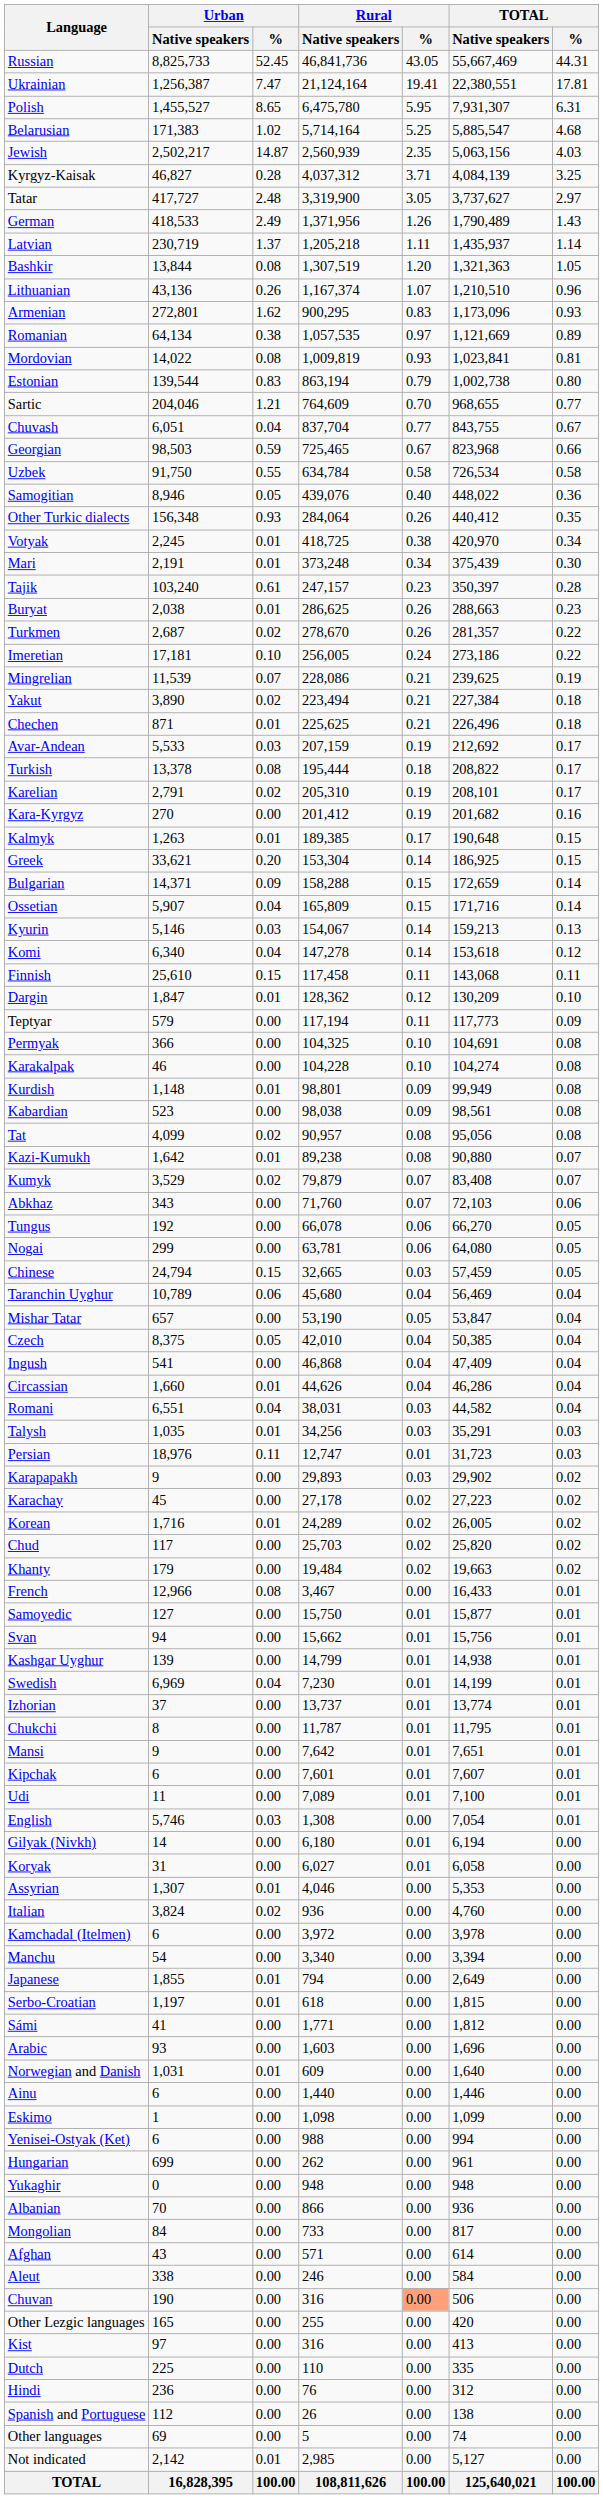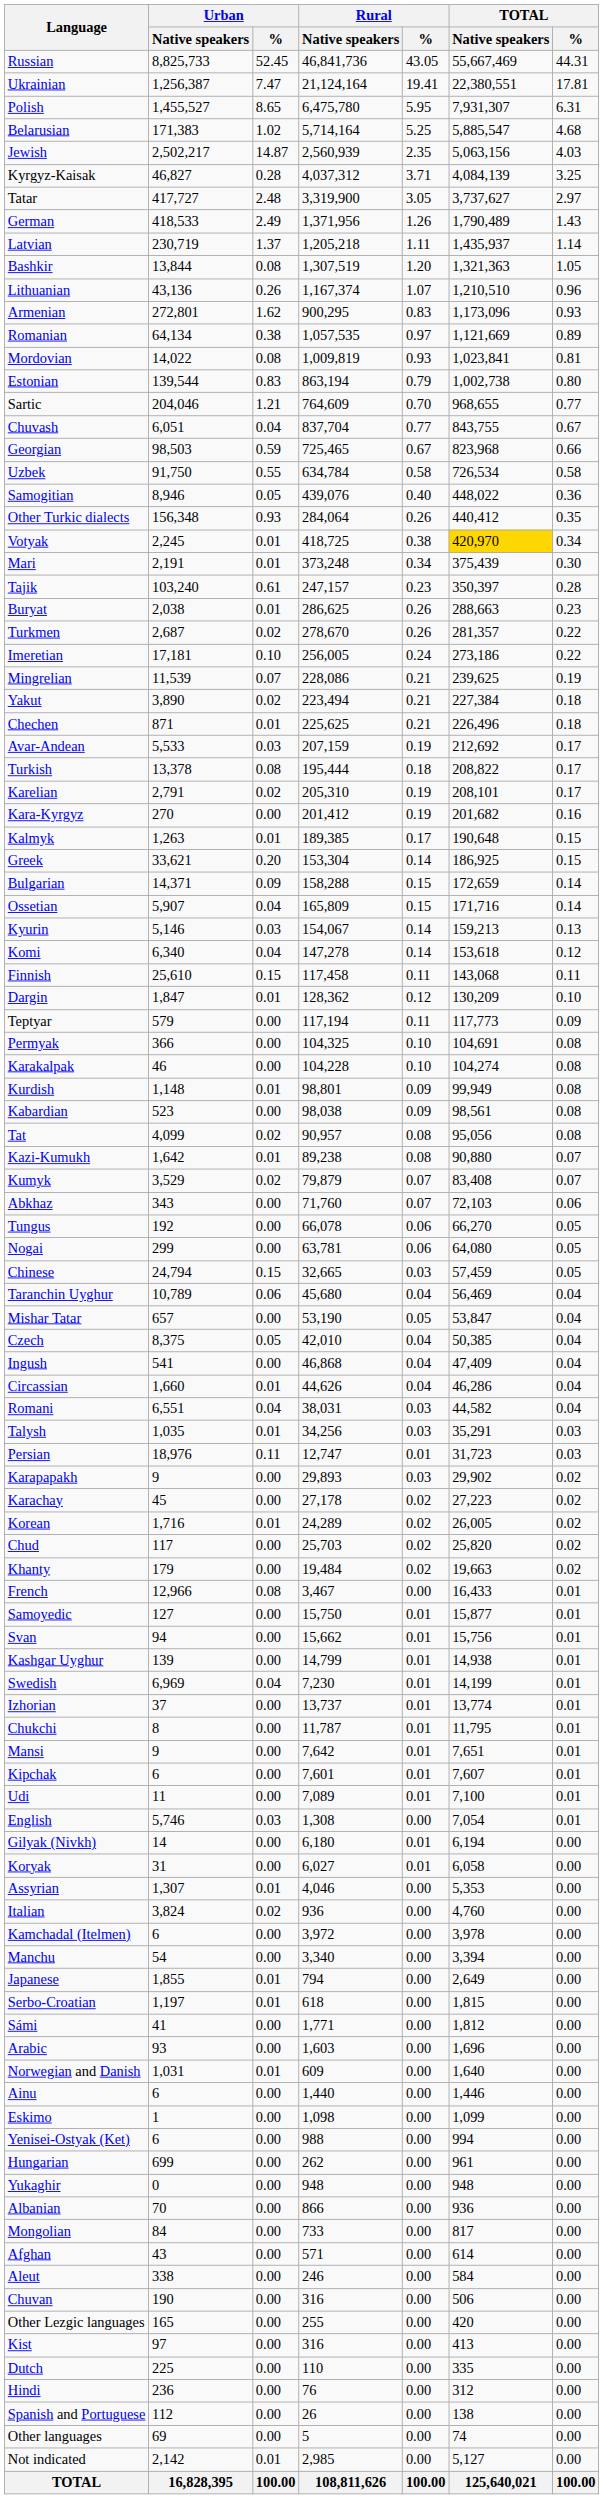(476, 541) no background -> (476, 541) gold background
(418, 2299) lightsalmon background -> (418, 2299) no background
